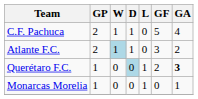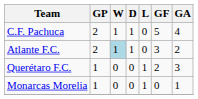(131, 67) lightblue background -> (131, 67) no background
(177, 67) bold -> (177, 67) normal
